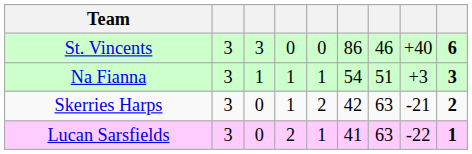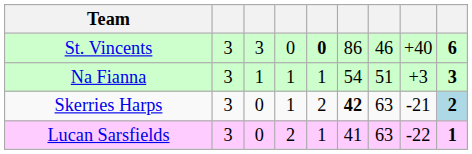(322, 47) normal -> (322, 47) bold
(353, 105) normal -> (353, 105) bold
(452, 105) no background -> (452, 105) lightblue background
